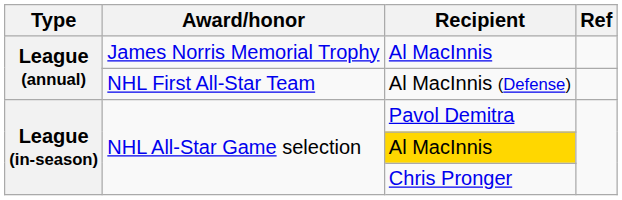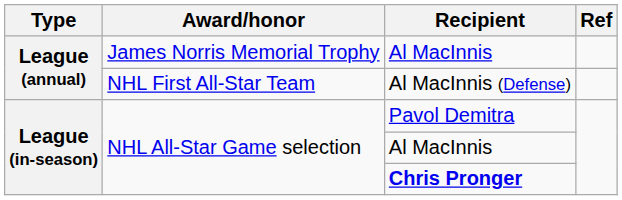(441, 147) gold background -> (441, 147) no background
(451, 178) normal -> (456, 178) bold
